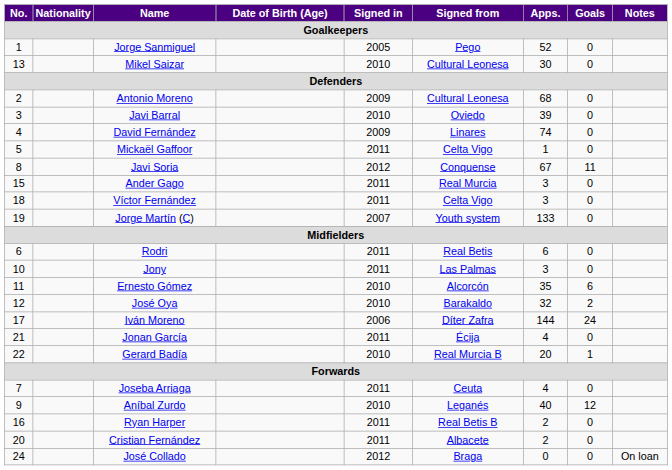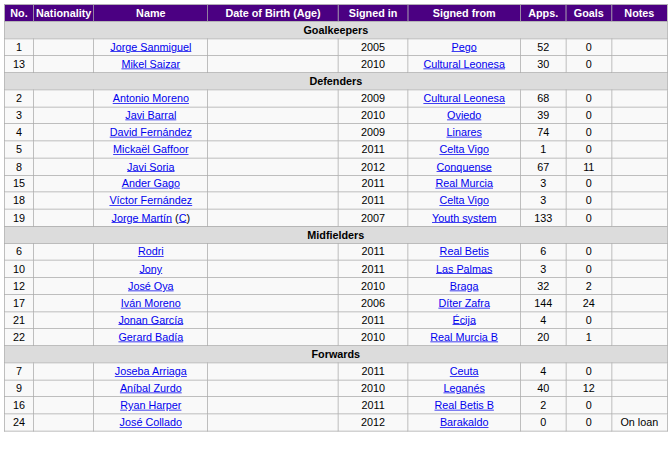- row: (155, 286)
(468, 303) Barakaldo -> (464, 286) Braga
- row: (155, 440)
(468, 457) Braga -> (464, 423) Barakaldo
